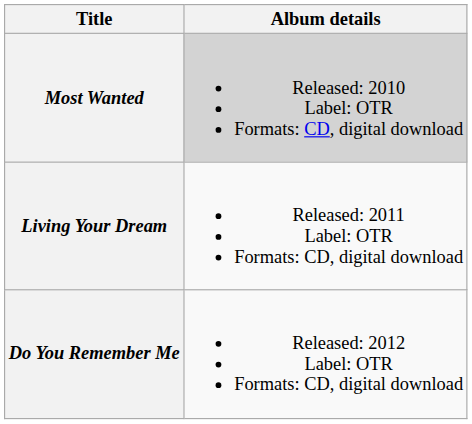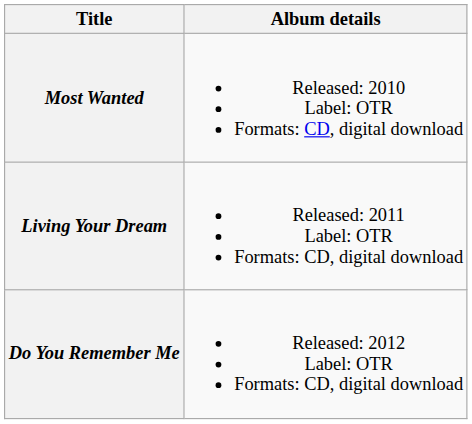(326, 108) lightgrey background -> (326, 108) no background
